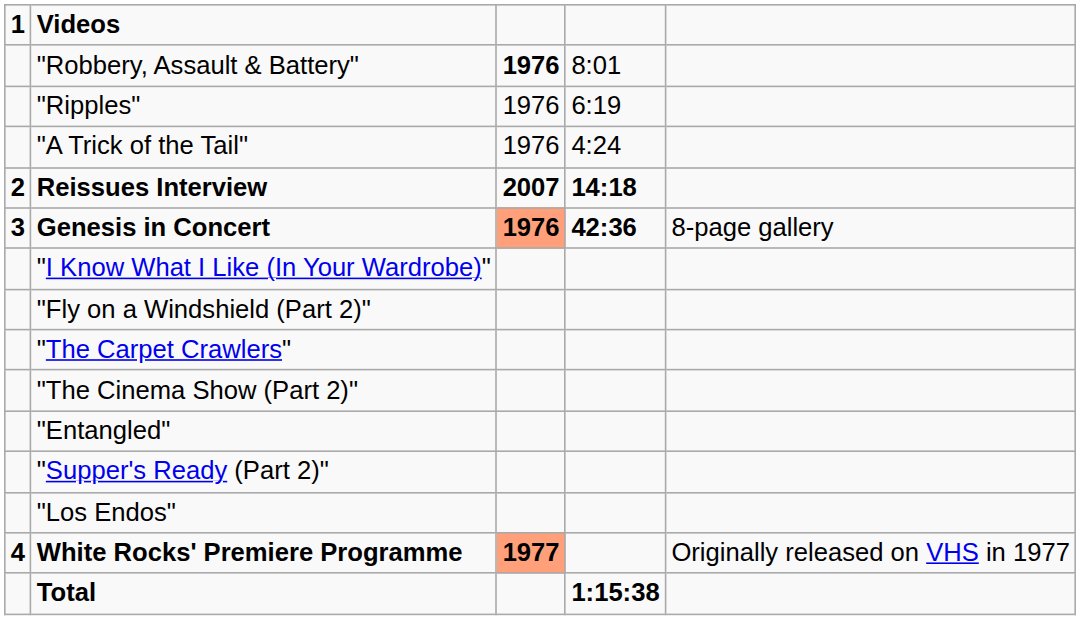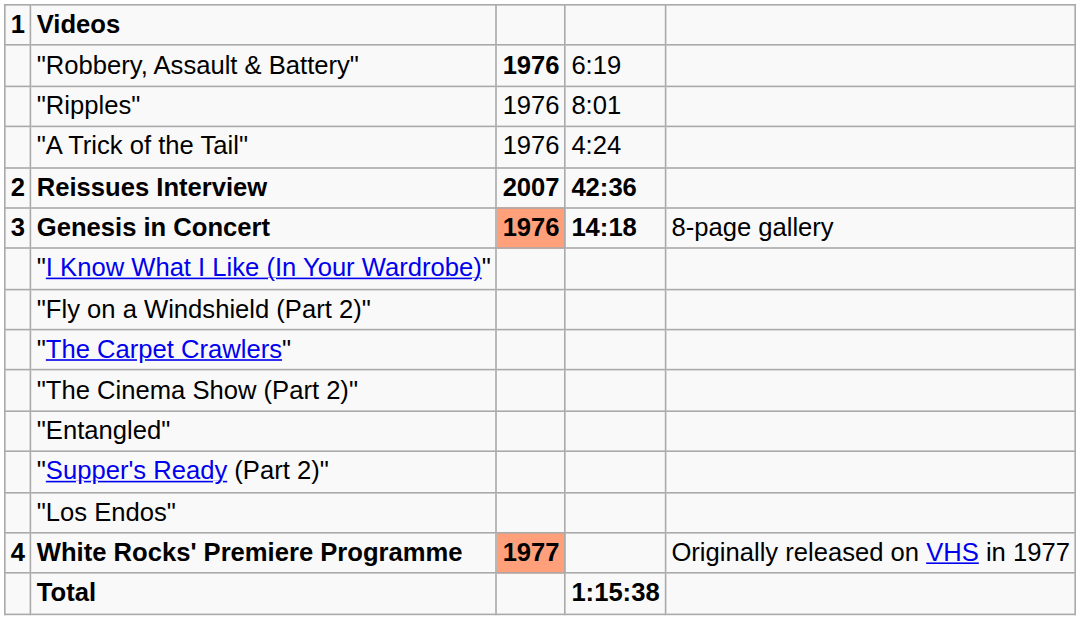(596, 65) 8:01 -> (596, 65) 6:19
(596, 106) 6:19 -> (596, 106) 8:01
(604, 187) 14:18 -> (604, 187) 42:36
(604, 227) 42:36 -> (604, 227) 14:18
